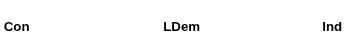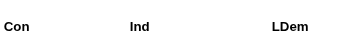columns swapped: (182, 9) <-> (332, 9)
